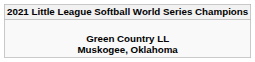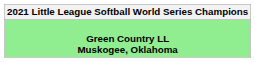(128, 38) no background -> (128, 38) lightgreen background
